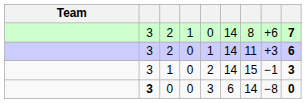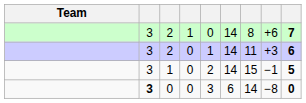(291, 70) 3 -> (291, 70) 5
